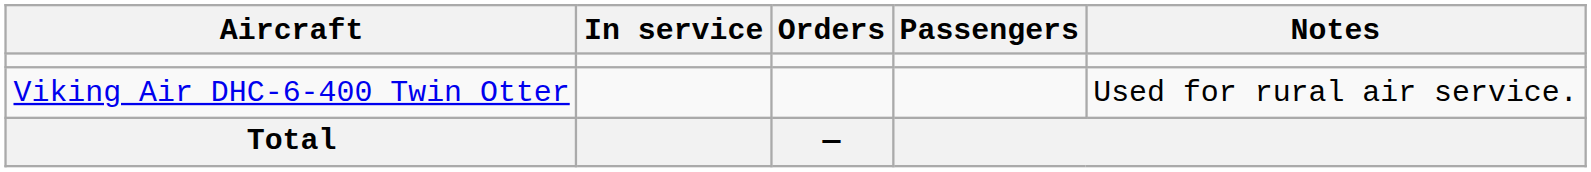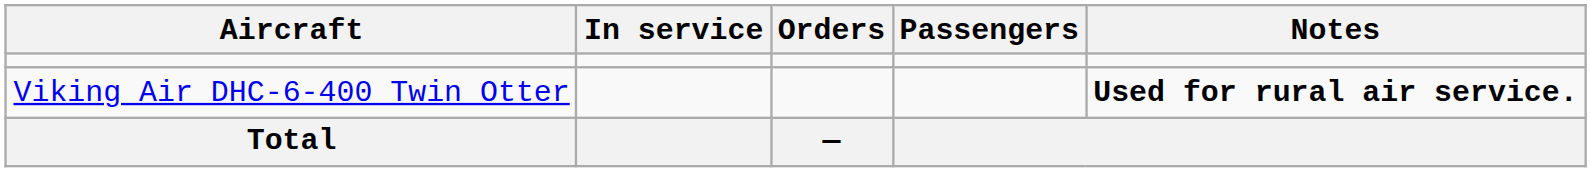(1335, 92) normal -> (1335, 92) bold
